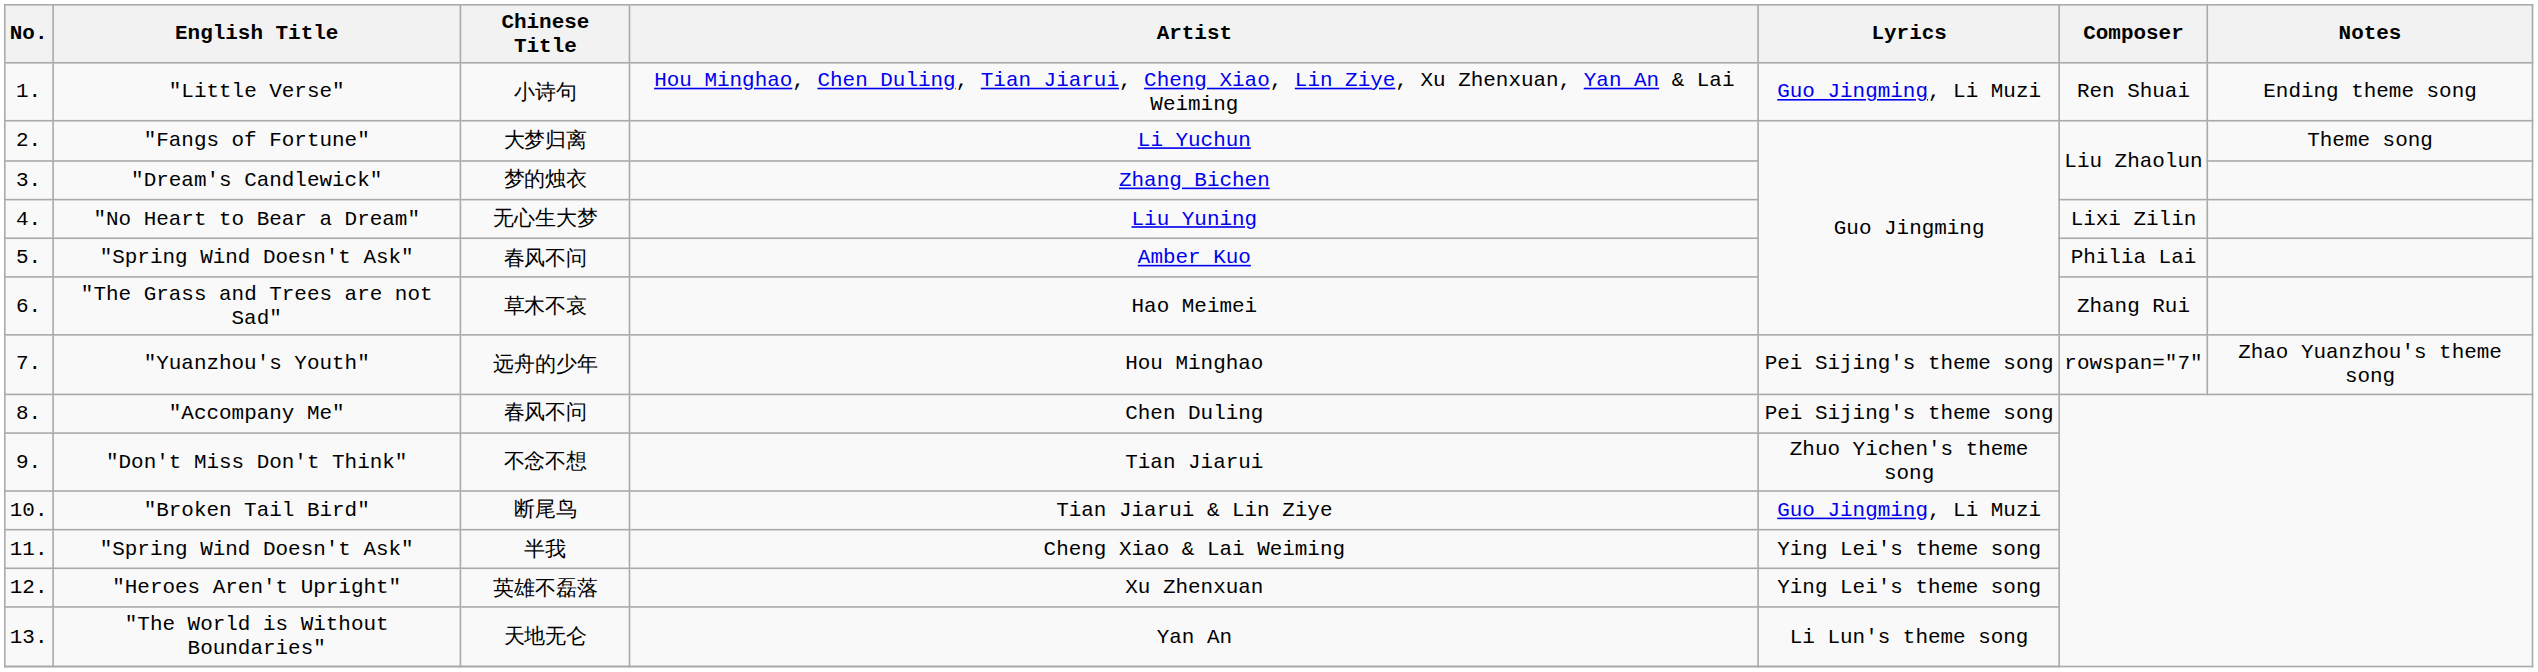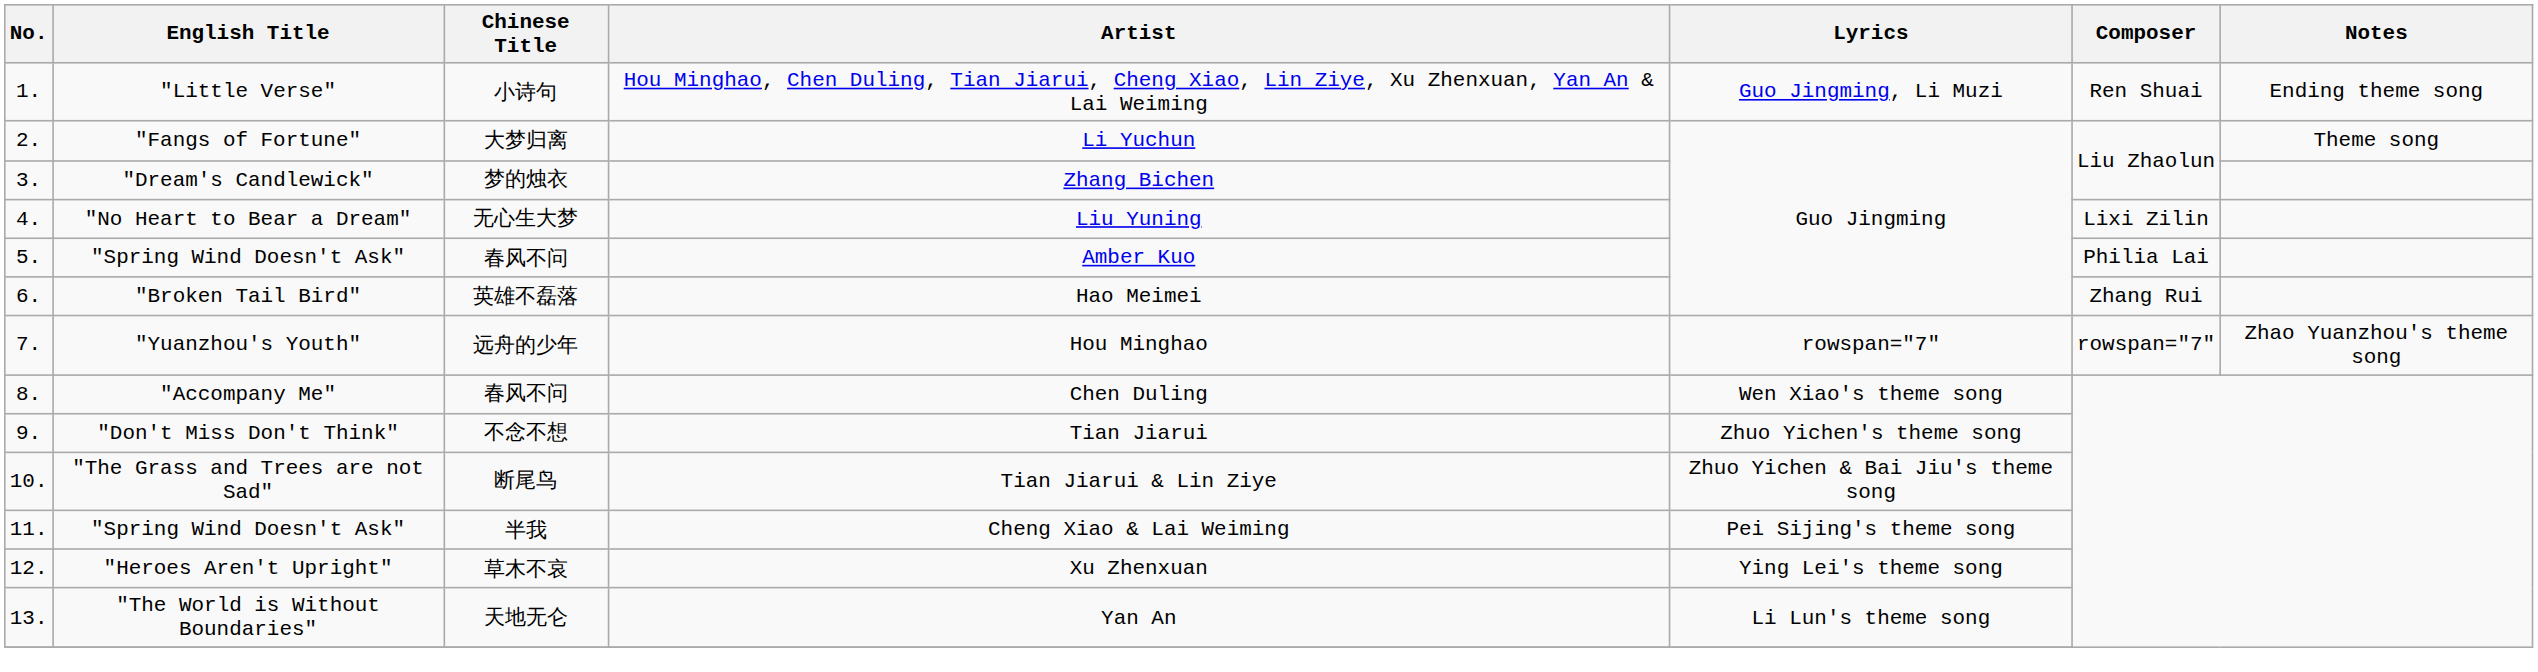(257, 306) "The Grass and Trees are not Sad" -> (248, 297) "Broken Tail Bird"
(545, 307) 草木不哀 -> (526, 297) 英雄不磊落
(1909, 364) Pei Sijing's theme song -> (1871, 345) rowspan="7"
(1909, 413) Pei Sijing's theme song -> (1871, 394) Wen Xiao's theme song
(257, 510) "Broken Tail Bird" -> (248, 481) "The Grass and Trees are not Sad"
(1909, 510) Guo Jingming, Li Muzi -> (1871, 481) Zhuo Yichen & Bai Jiu's theme song
(1909, 549) Ying Lei's theme song -> (1871, 530) Pei Sijing's theme song
(545, 589) 英雄不磊落 -> (526, 570) 草木不哀
